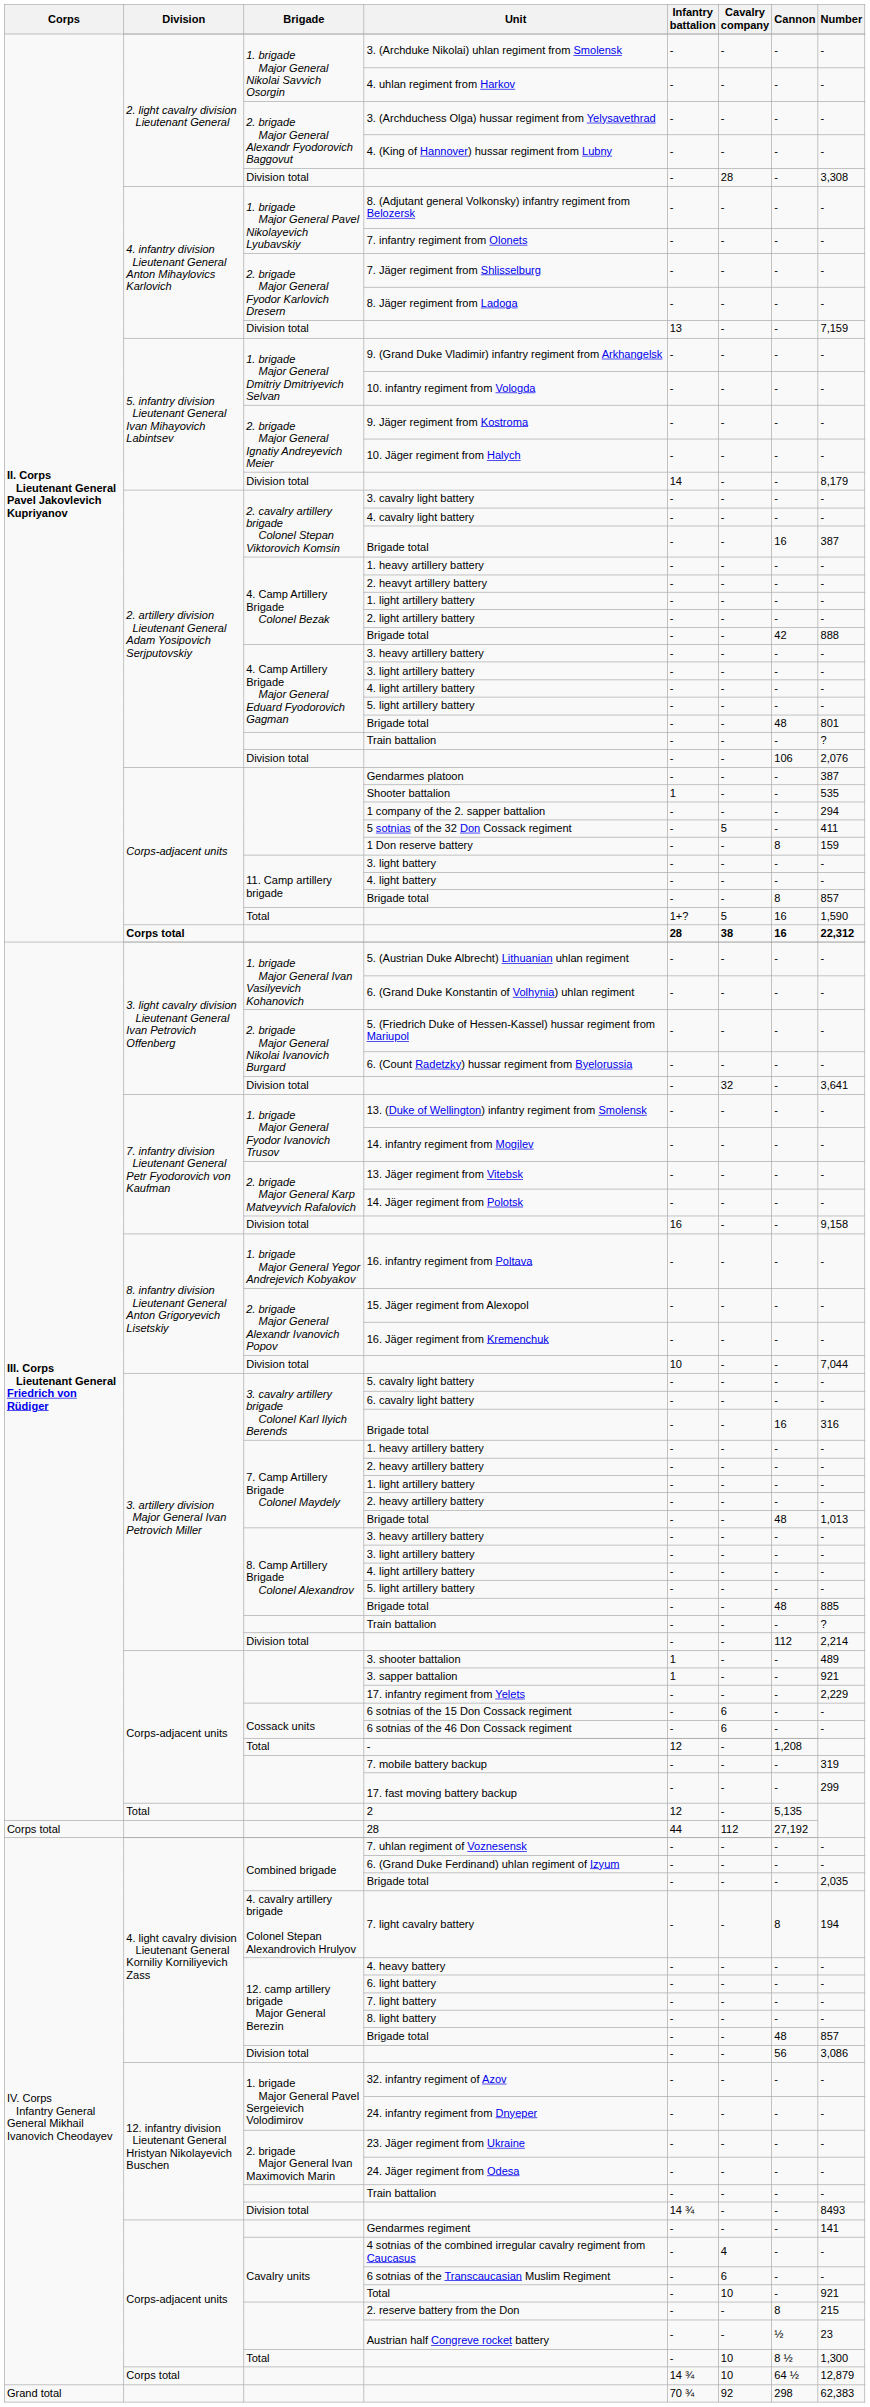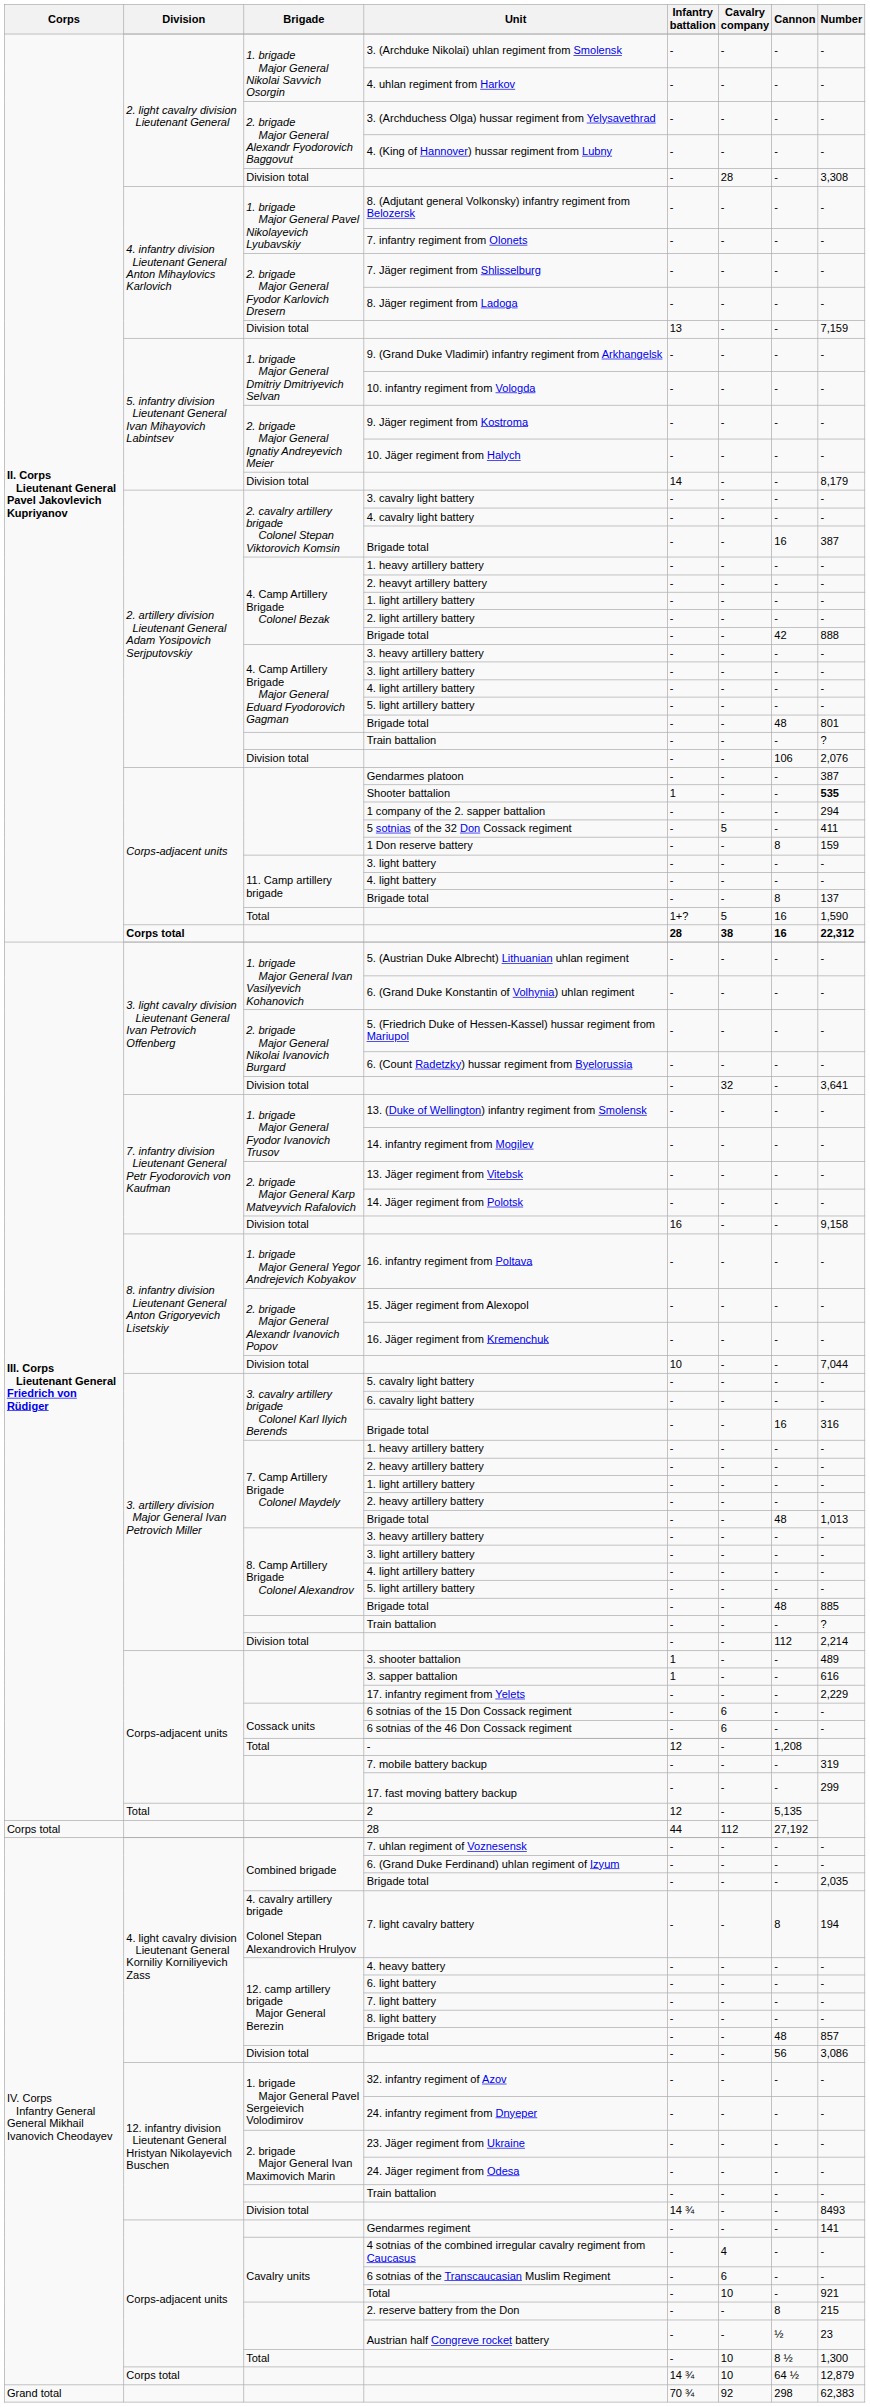(830, 793) normal -> (830, 793) bold
(830, 898) 857 -> (830, 898) 137
(830, 1676) 921 -> (830, 1676) 616
